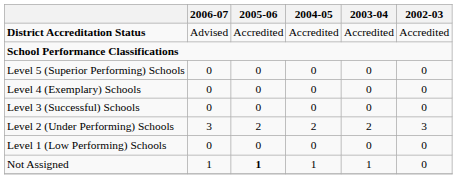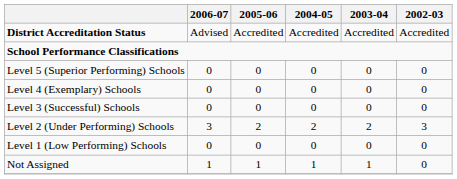(258, 164) bold -> (258, 164) normal
